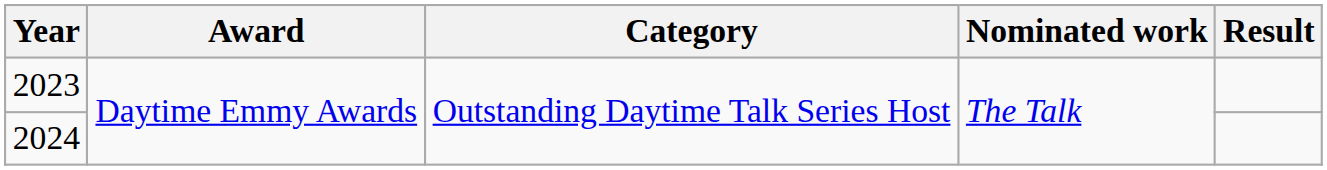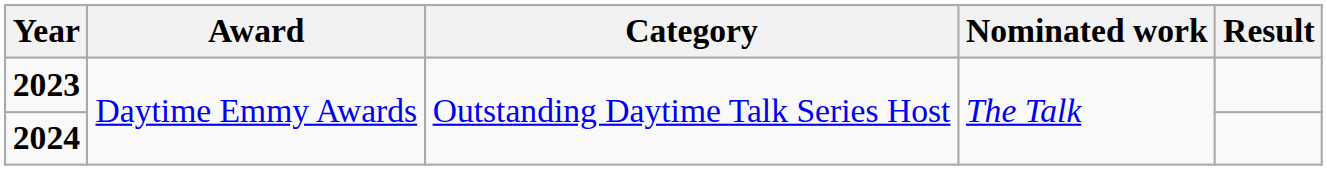(46, 84) normal -> (46, 84) bold
(46, 137) normal -> (46, 137) bold
